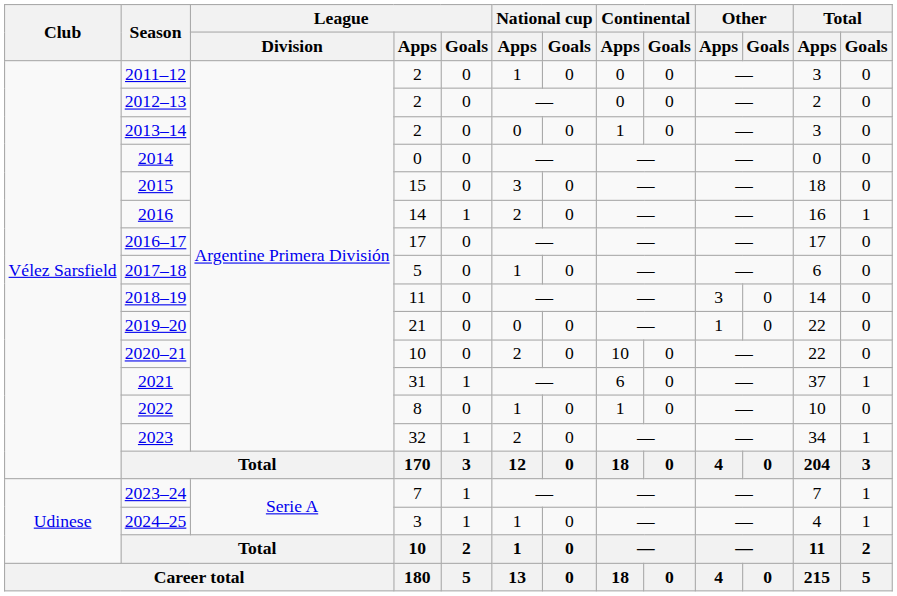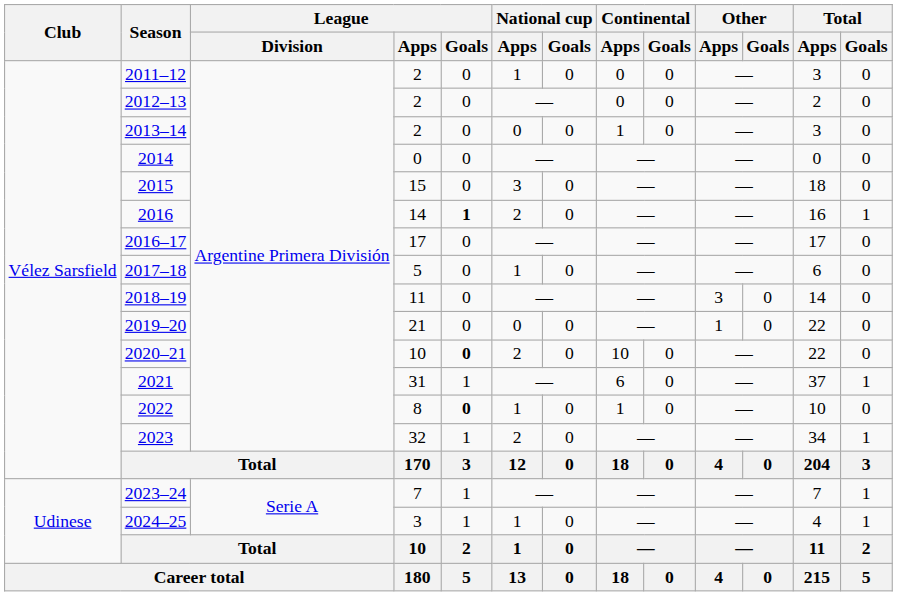(467, 213) normal -> (467, 213) bold
(467, 353) normal -> (467, 353) bold
(467, 409) normal -> (467, 409) bold
